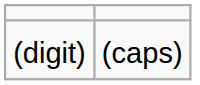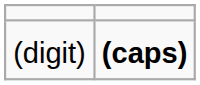(142, 52) normal -> (145, 50) bold
